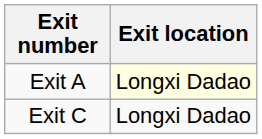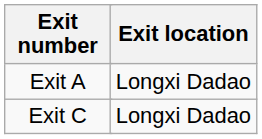(183, 81) lightyellow background -> (183, 81) no background
